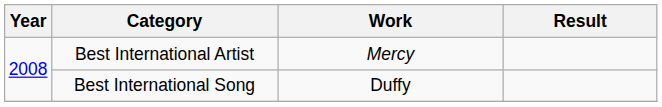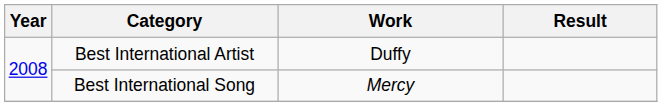(390, 54) Mercy -> (390, 54) Duffy
(390, 86) Duffy -> (390, 86) Mercy
